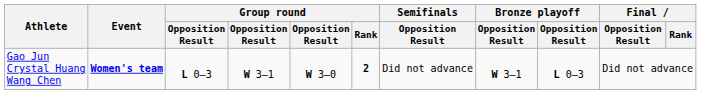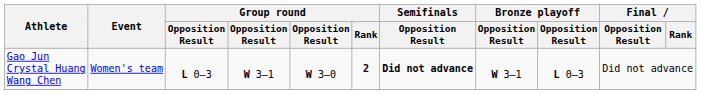(127, 69) bold -> (127, 69) normal
(428, 69) normal -> (428, 69) bold
